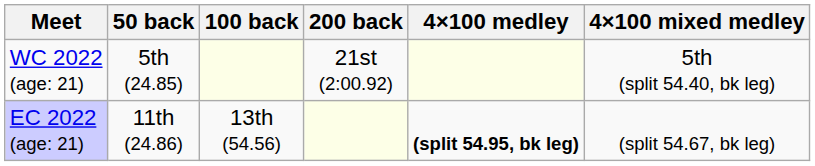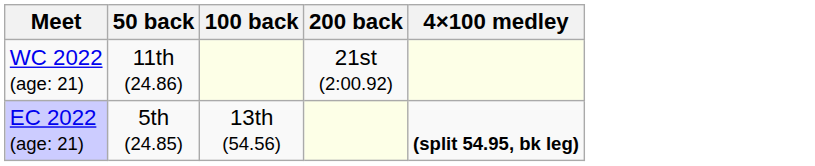- column: (697, 22)
(154, 69) 5th (24.85) -> (154, 69) 11th (24.86)
(154, 130) 11th (24.86) -> (154, 130) 5th (24.85)
